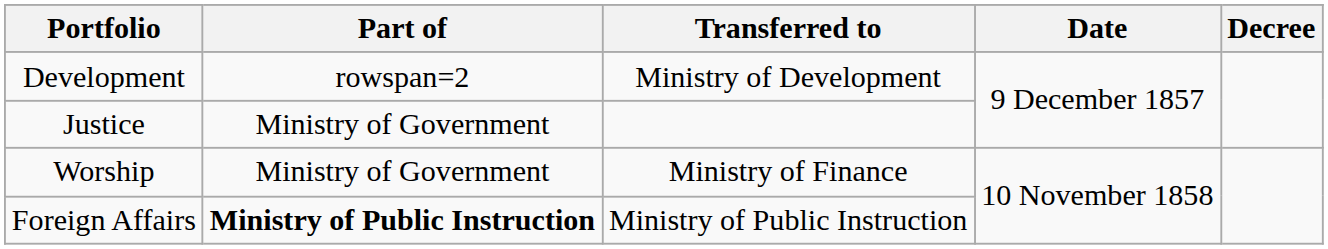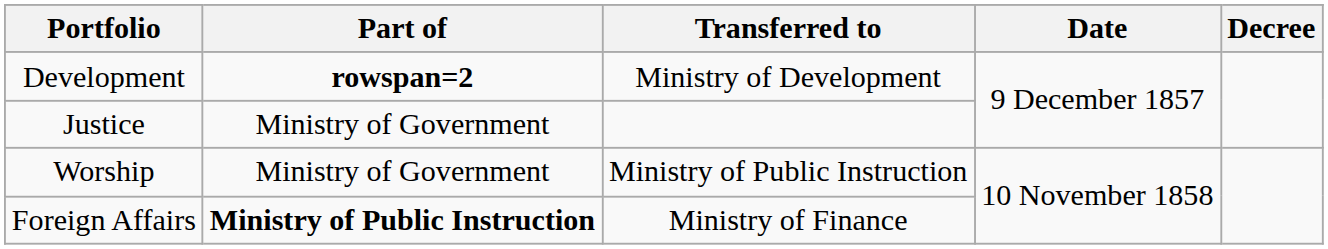(402, 76) normal -> (402, 76) bold
(788, 171) Ministry of Finance -> (788, 171) Ministry of Public Instruction
(788, 219) Ministry of Public Instruction -> (788, 219) Ministry of Finance
